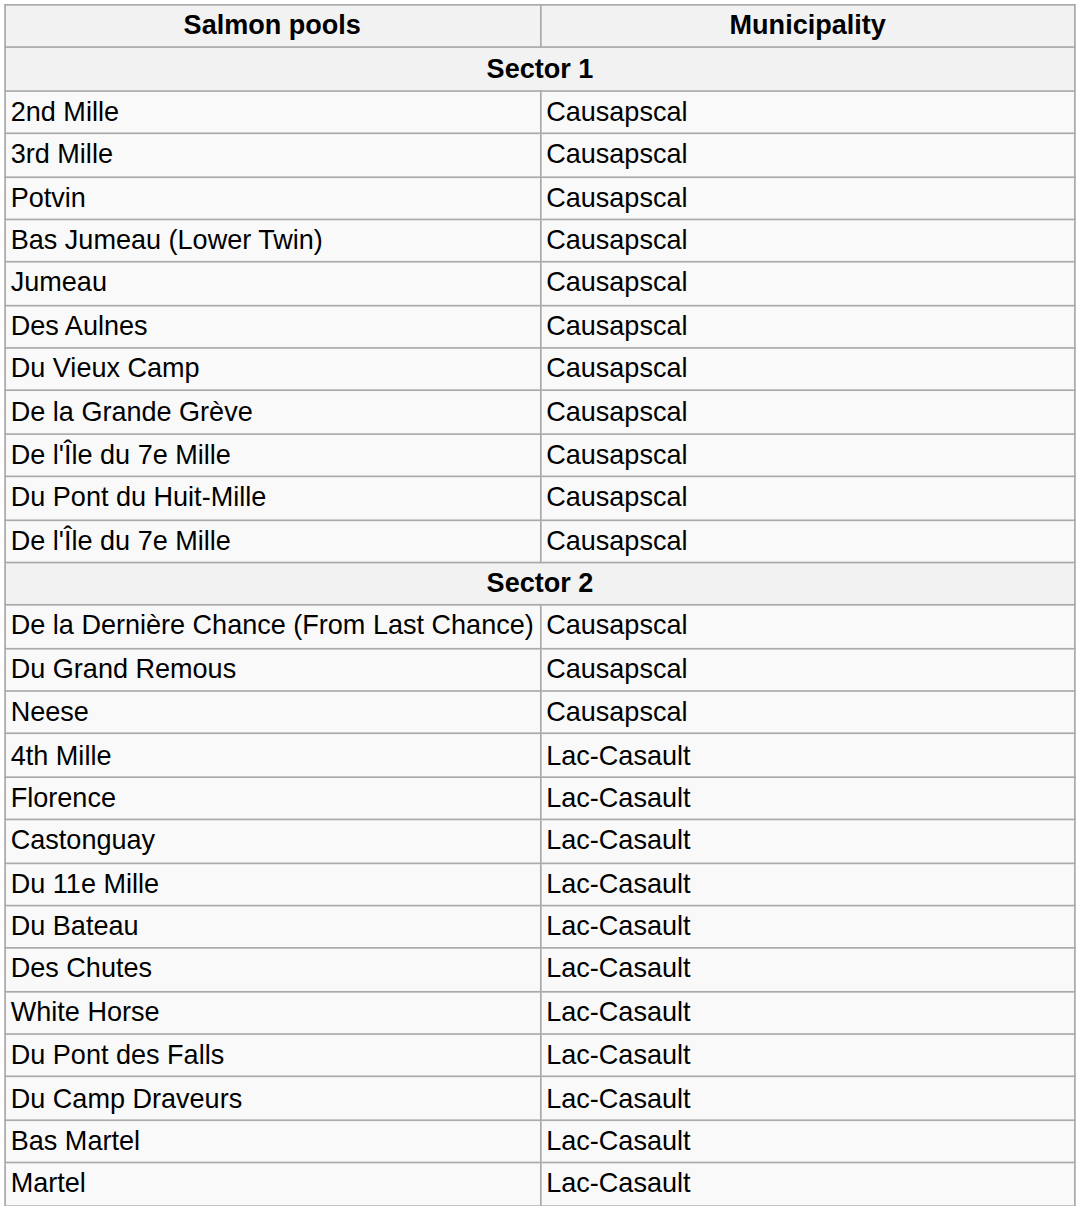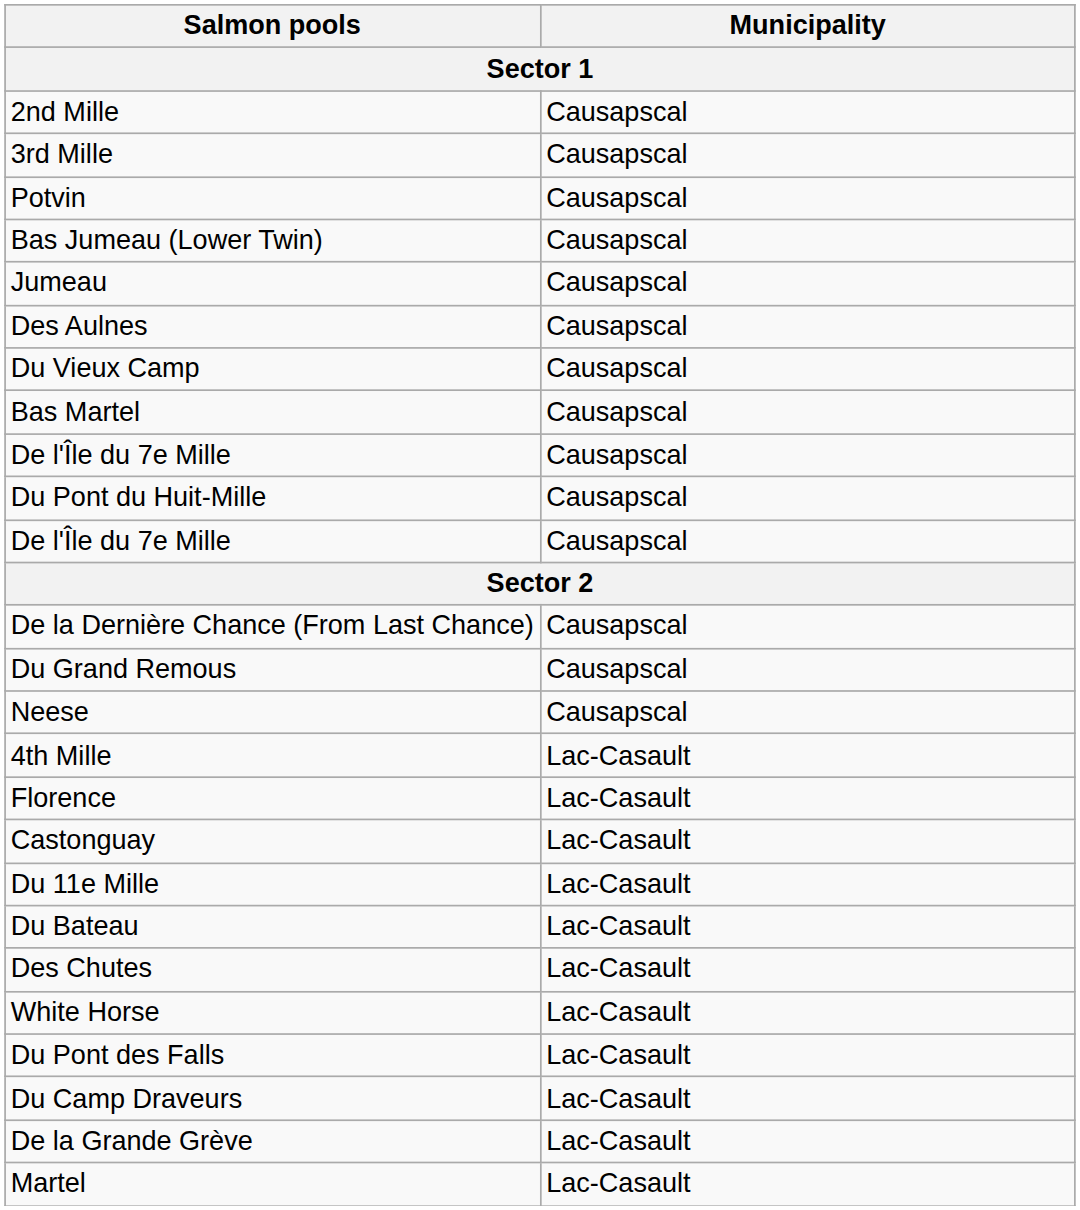(132, 411) De la Grande Grève -> (75, 411) Bas Martel
(75, 1140) Bas Martel -> (132, 1140) De la Grande Grève
